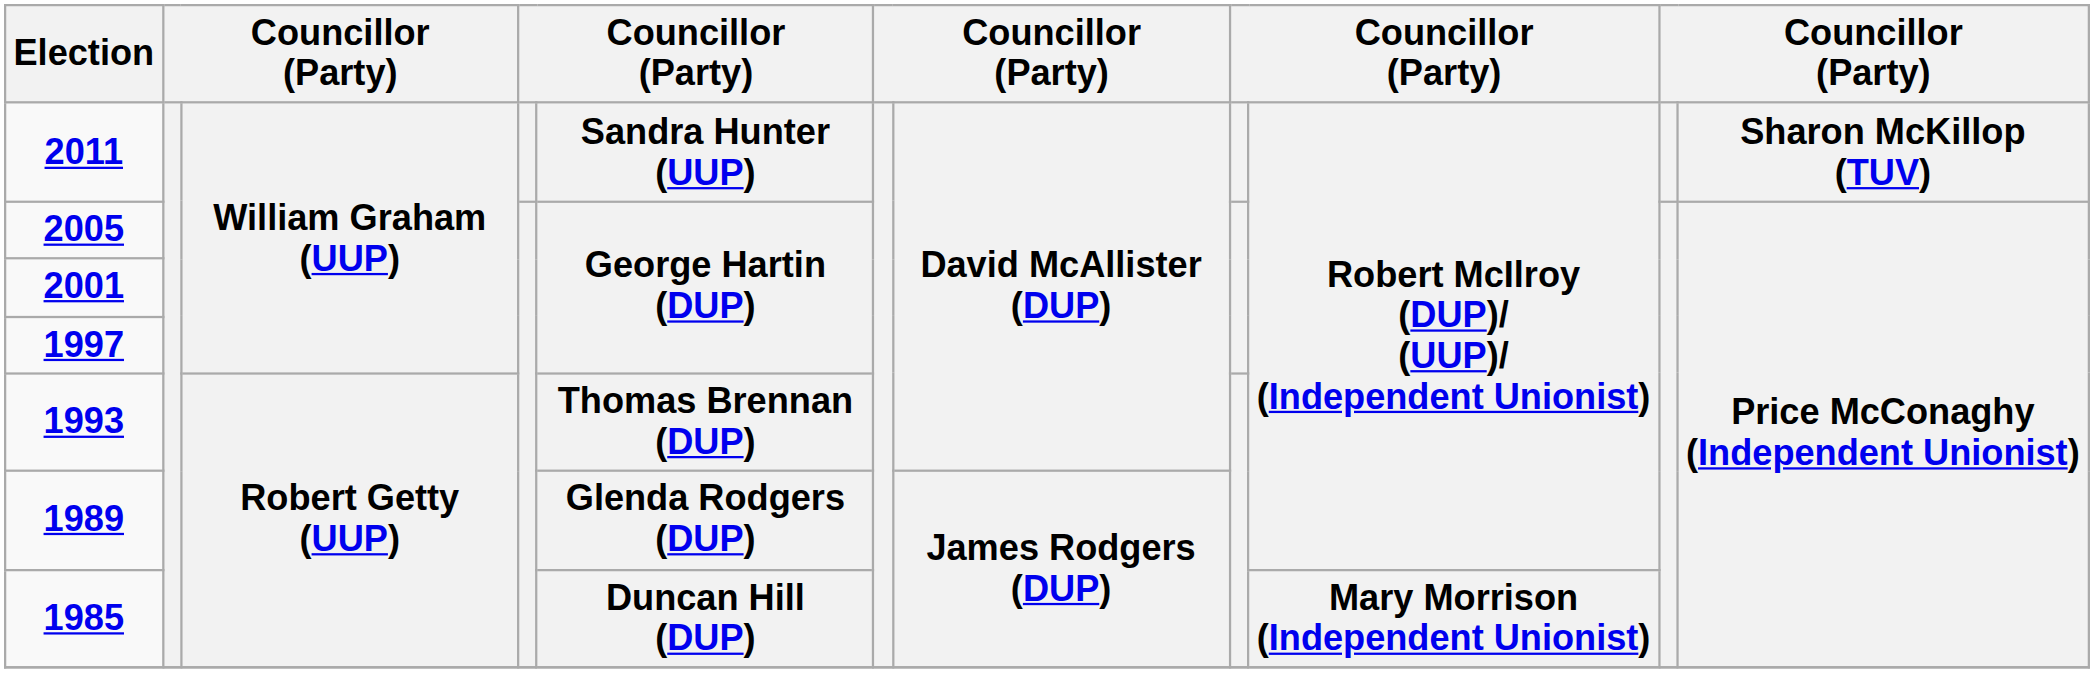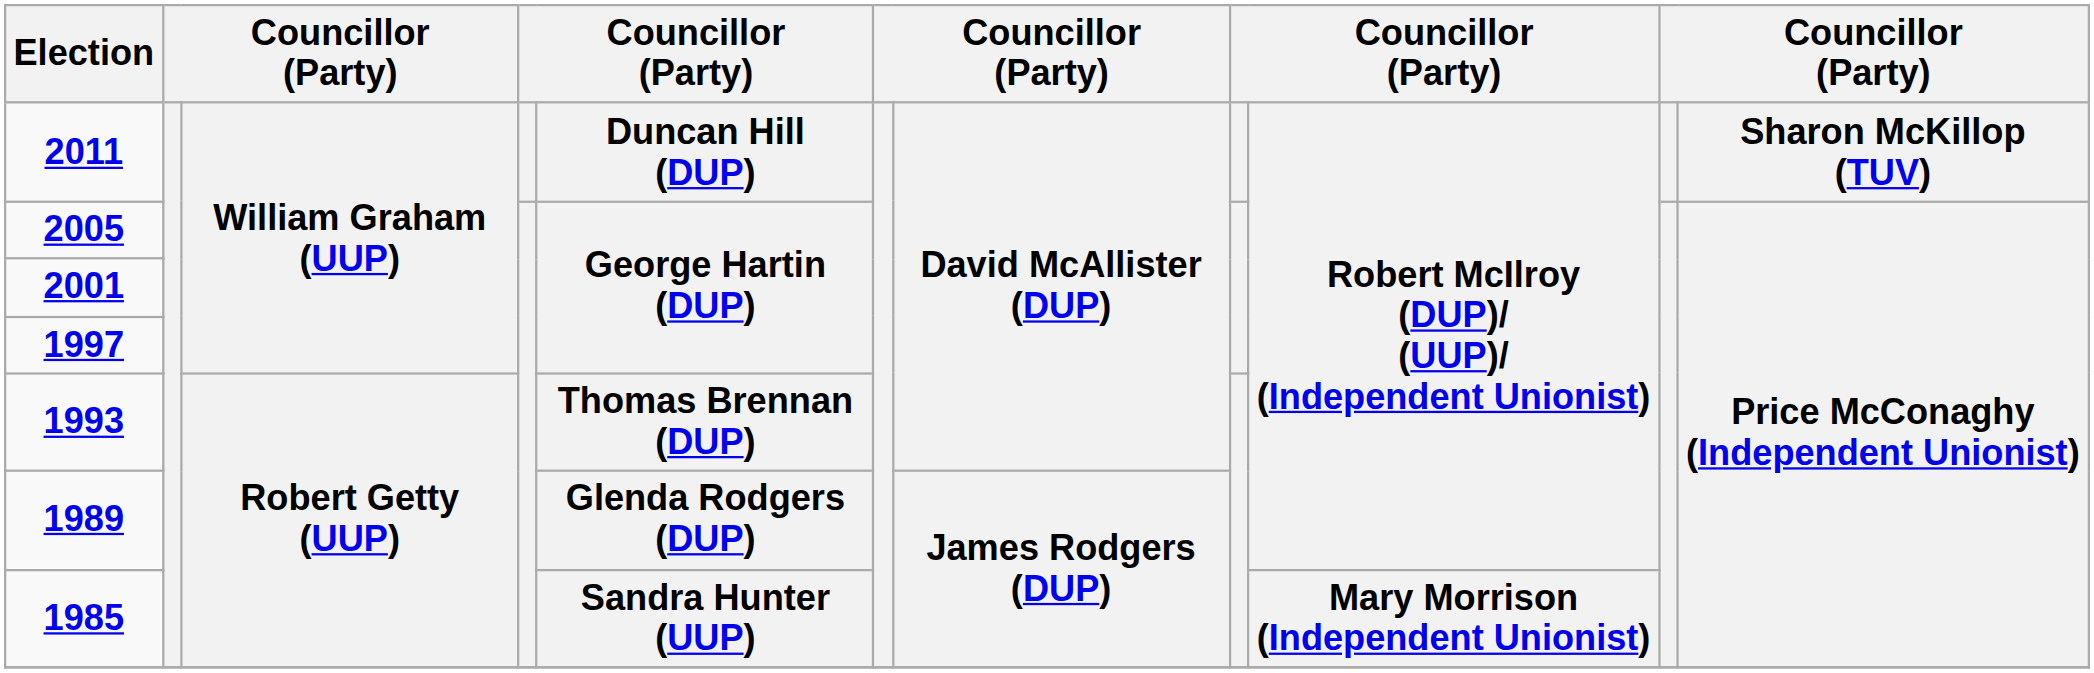(705, 151) Sandra Hunter (UUP) -> (705, 151) Duncan Hill (DUP)
(705, 617) Duncan Hill (DUP) -> (705, 617) Sandra Hunter (UUP)
